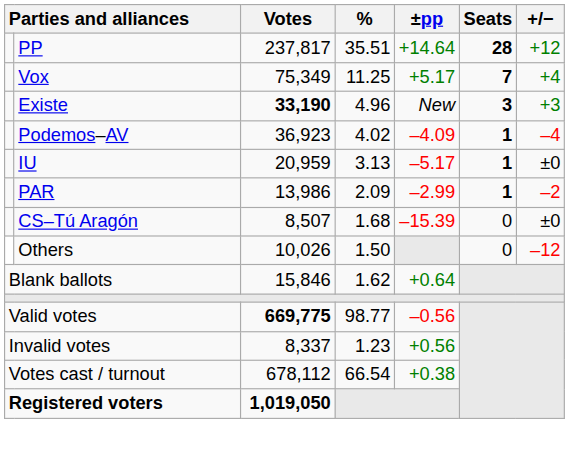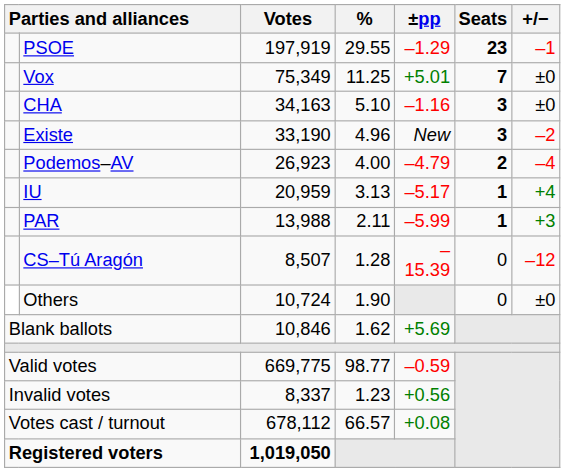- row: (30, 47)
+ row: (49, 47)
(432, 76) +5.17 -> (427, 76) +5.01
(550, 76) +4 -> (545, 76) ±0
+ row: (43, 105)
(303, 105) bold -> (303, 134) normal
(550, 105) +3 -> (545, 134) –2
(303, 134) 36,923 -> (303, 163) 26,923
(373, 134) 4.02 -> (373, 163) 4.00
(432, 134) –4.09 -> (427, 163) –4.79
(507, 134) 1 -> (502, 163) 2
(550, 163) ±0 -> (545, 192) +4
(303, 192) 13,986 -> (303, 221) 13,988
(373, 192) 2.09 -> (373, 221) 2.11
(432, 192) –2.99 -> (427, 221) –5.99
(550, 192) –2 -> (545, 221) +3
(373, 221) 1.68 -> (373, 260) 1.28
(550, 221) ±0 -> (540, 260) –12
(303, 250) 10,026 -> (303, 299) 10,724
(373, 250) 1.50 -> (373, 299) 1.90
(545, 250) –12 -> (545, 299) ±0
(303, 279) 15,846 -> (303, 328) 10,846
(432, 279) +0.64 -> (427, 328) +5.69
(298, 316) bold -> (298, 366) normal
(432, 316) –0.56 -> (427, 366) –0.59
(368, 374) 66.54 -> (368, 423) 66.57
(432, 374) +0.38 -> (427, 423) +0.08
